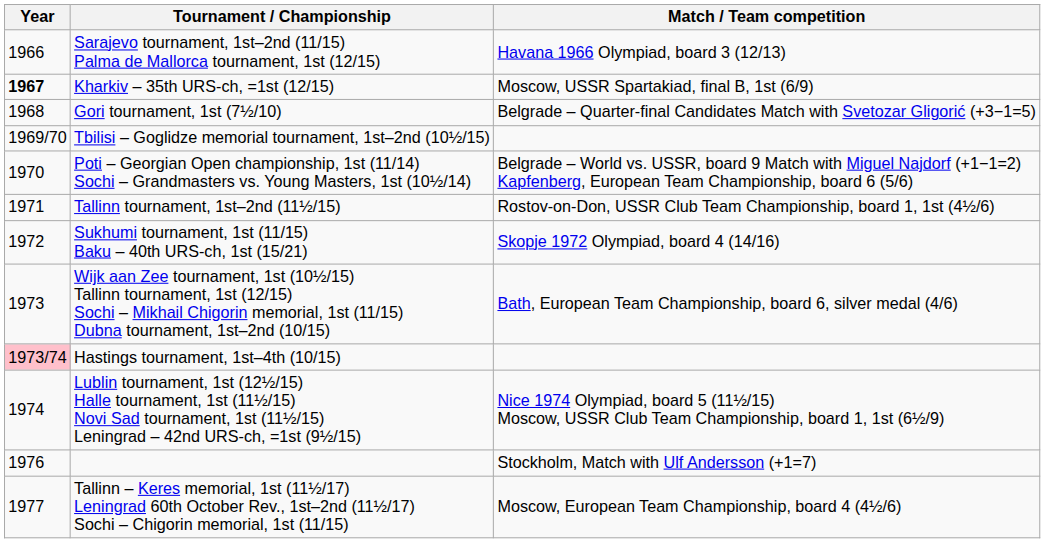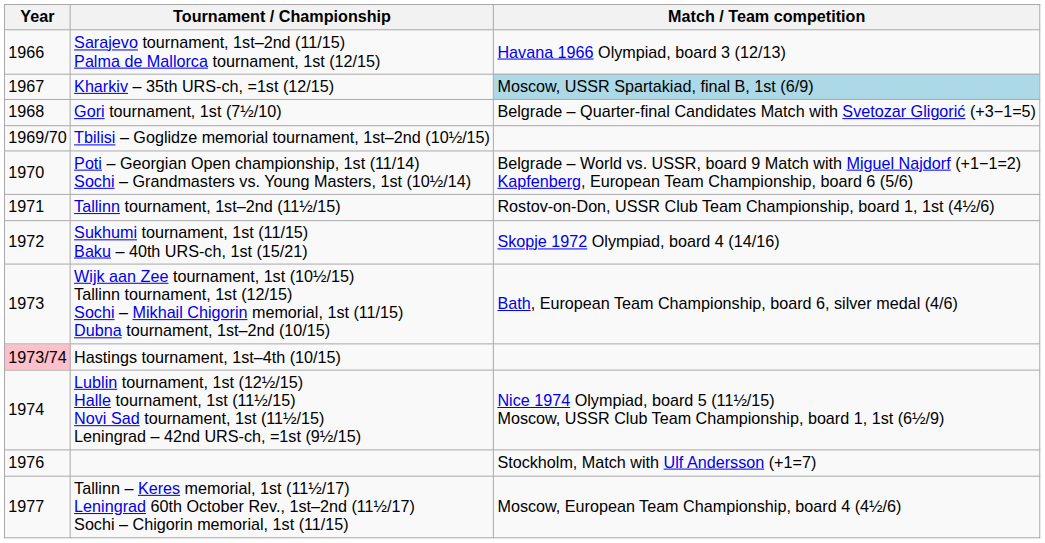(26, 86) bold -> (26, 86) normal
(656, 86) no background -> (656, 86) lightblue background
